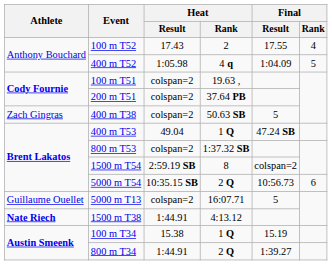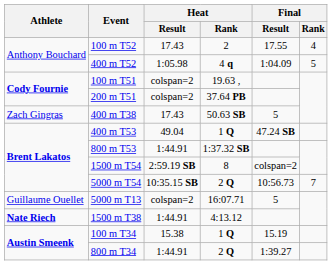(172, 115) colspan=2 -> (172, 115) 17.43
(172, 149) colspan=2 -> (172, 149) 1:44.91
(313, 183) 6 -> (313, 183) 7
